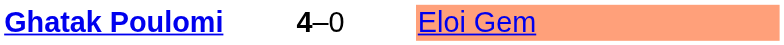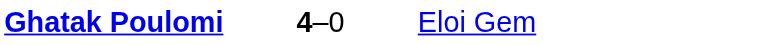(477, 22) lightsalmon background -> (477, 22) no background
